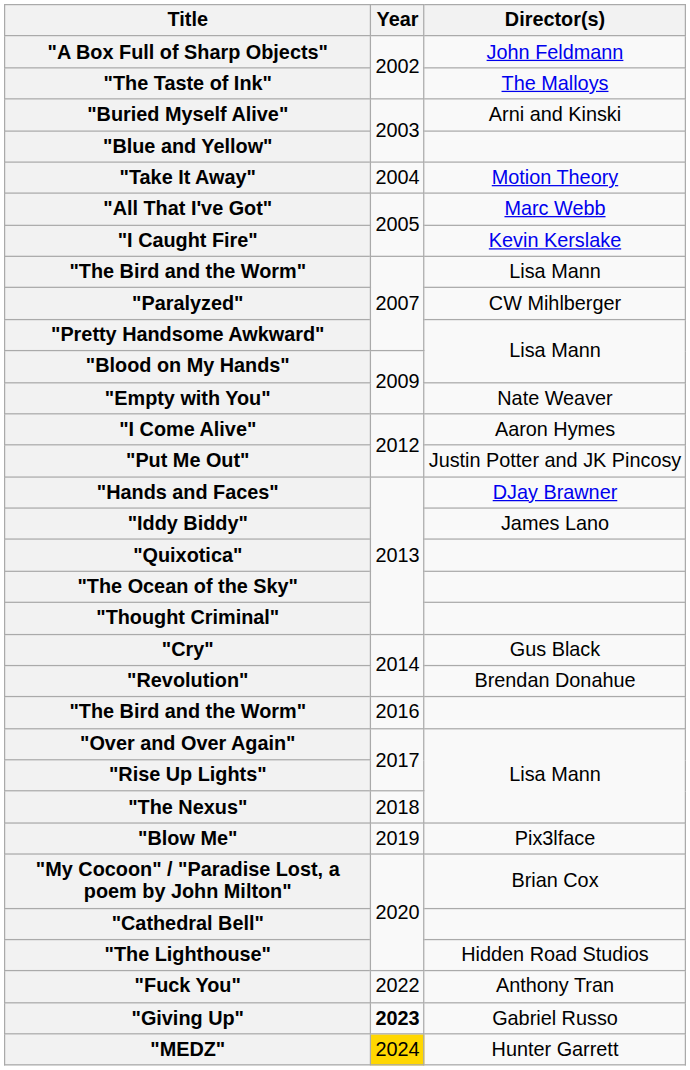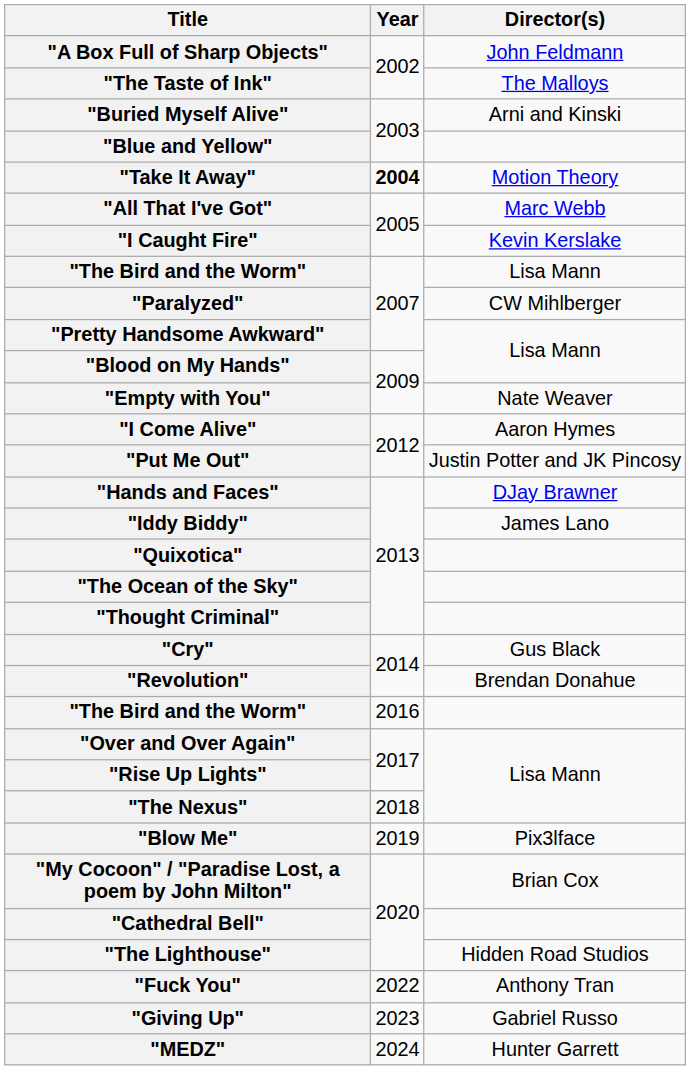(398, 177) normal -> (398, 177) bold
(398, 1017) bold -> (398, 1017) normal
(398, 1049) gold background -> (398, 1049) no background
